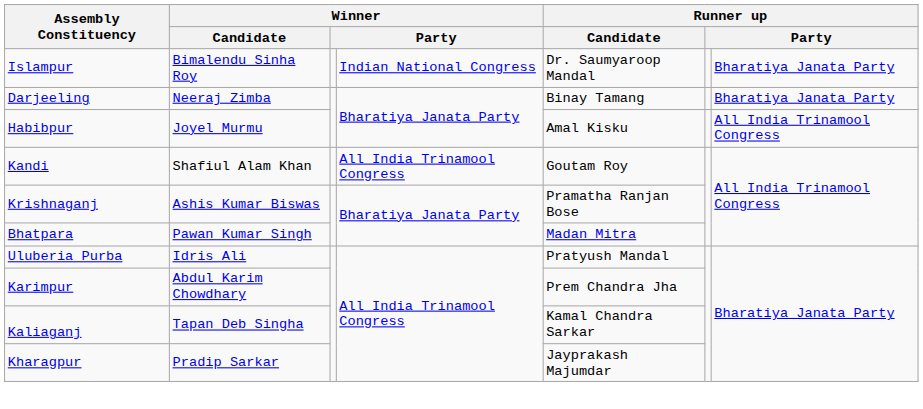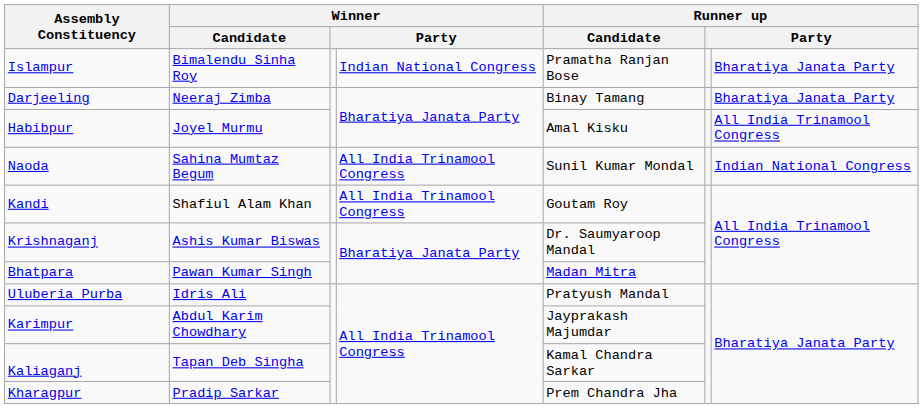(603, 68) Dr. Saumyaroop Mandal -> (608, 68) Pramatha Ranjan Bose
+ row: (28, 166)
(608, 204) Pramatha Ranjan Bose -> (603, 242) Dr. Saumyaroop Mandal
(612, 287) Prem Chandra Jha -> (587, 325) Jayprakash Majumdar
(587, 363) Jayprakash Majumdar -> (612, 393) Prem Chandra Jha
